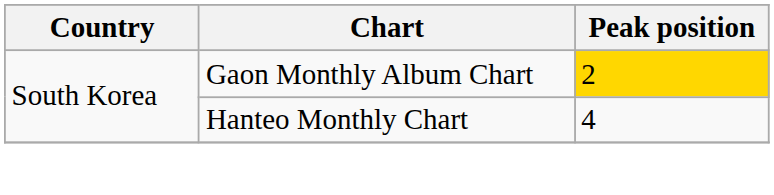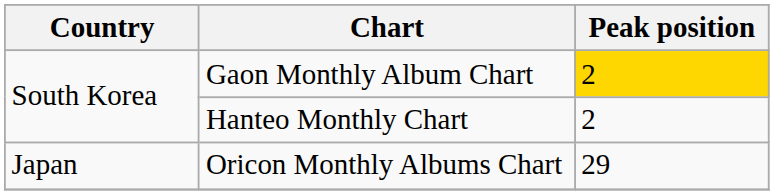(589, 119) 4 -> (589, 119) 2
+ row: (384, 165)
